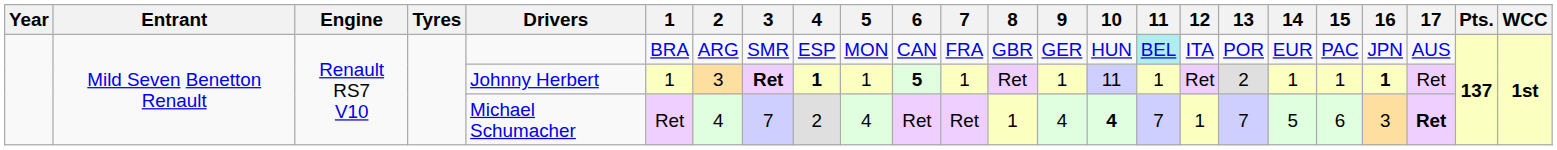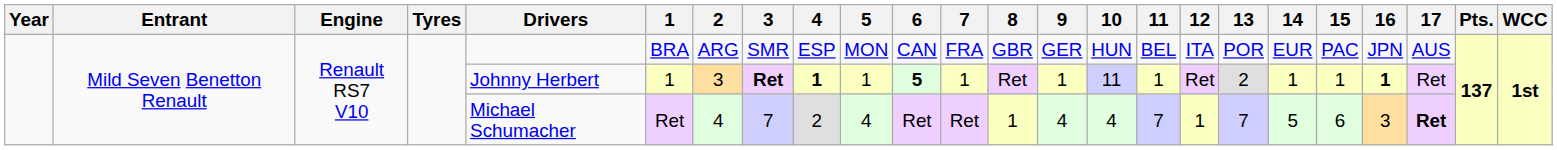(1159, 50) paleturquoise background -> (1159, 50) no background
(1112, 120) bold -> (1112, 120) normal
